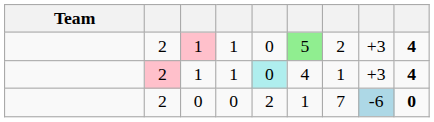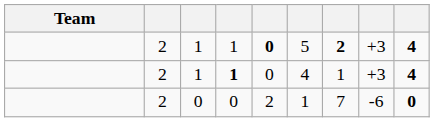(198, 46) pink background -> (198, 46) no background
(269, 46) normal -> (269, 46) bold
(305, 46) lightgreen background -> (305, 46) no background
(341, 46) normal -> (341, 46) bold
(162, 74) pink background -> (162, 74) no background
(234, 74) normal -> (234, 74) bold
(269, 74) paleturquoise background -> (269, 74) no background
(376, 102) lightblue background -> (376, 102) no background
